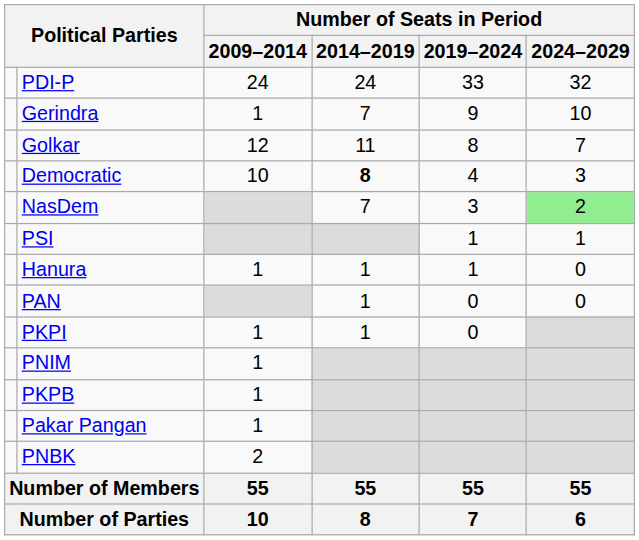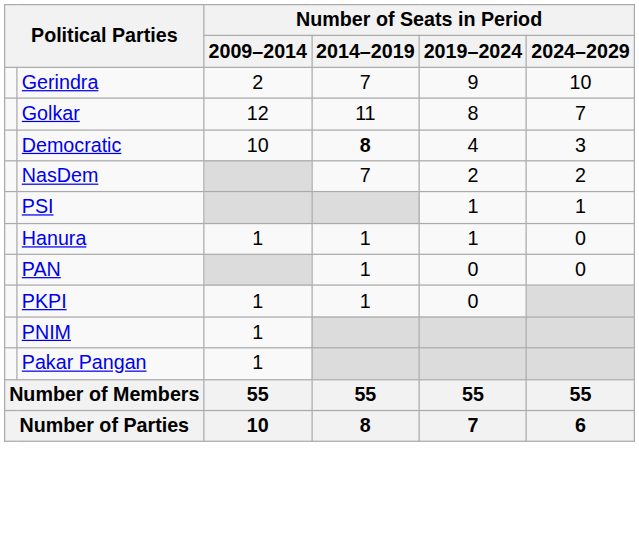- row: (48, 82)
(258, 113) 1 -> (258, 82) 2
(473, 207) 3 -> (473, 176) 2
(581, 207) lightgreen background -> (581, 176) no background
- row: (48, 394)
- row: (49, 457)
